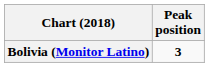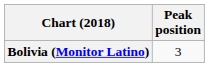(178, 51) bold -> (178, 51) normal
